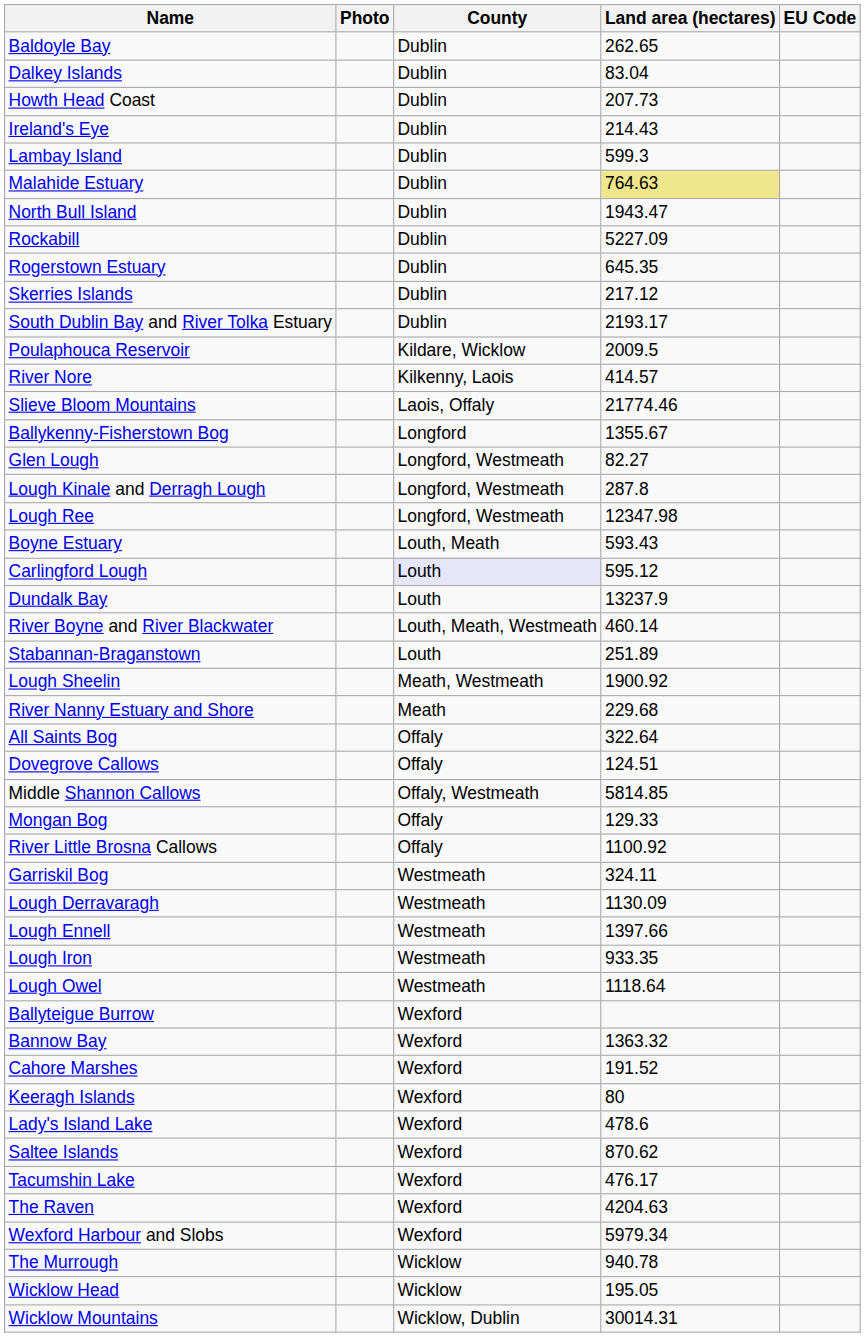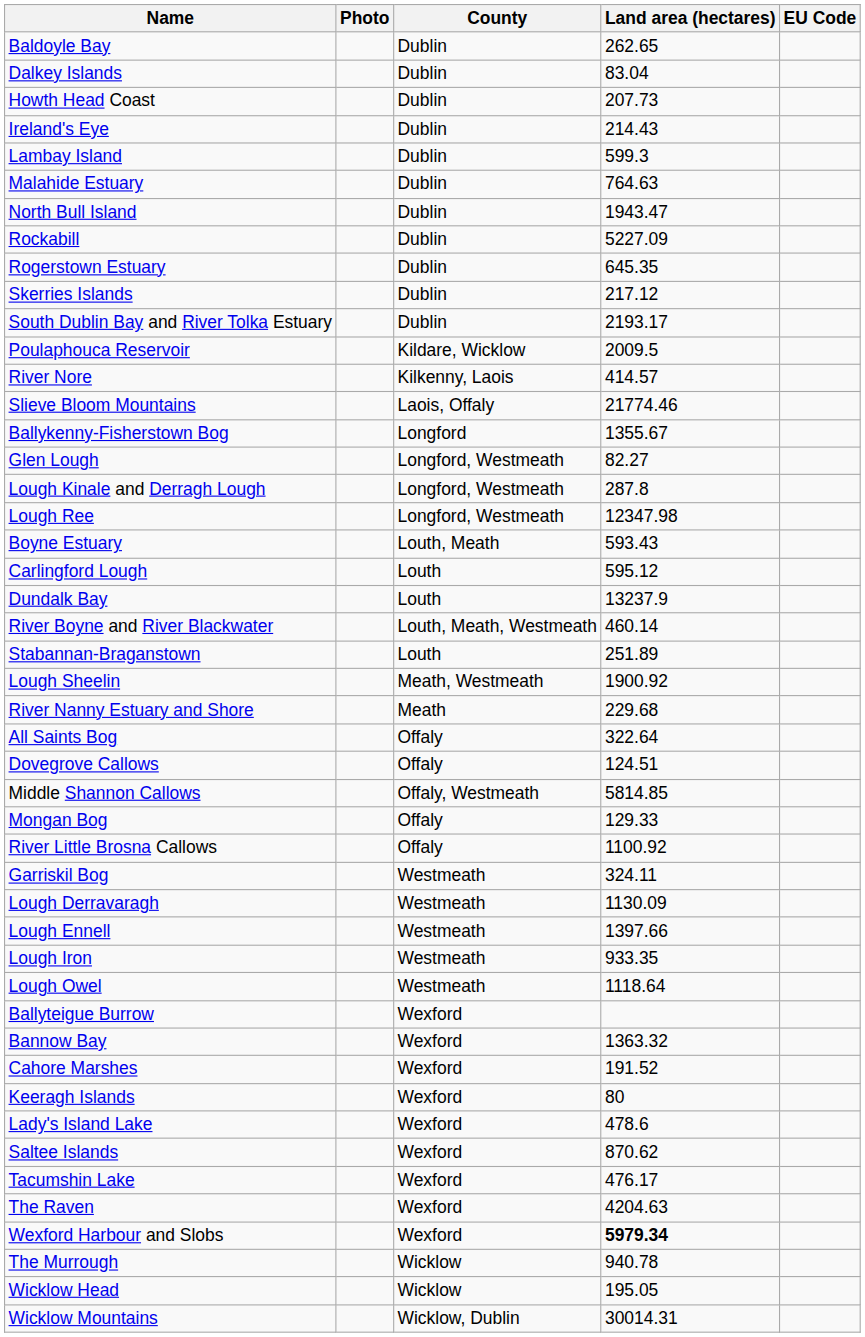(632, 184) khaki background -> (632, 184) no background
(419, 571) lavender background -> (419, 571) no background
(636, 1235) normal -> (636, 1235) bold
